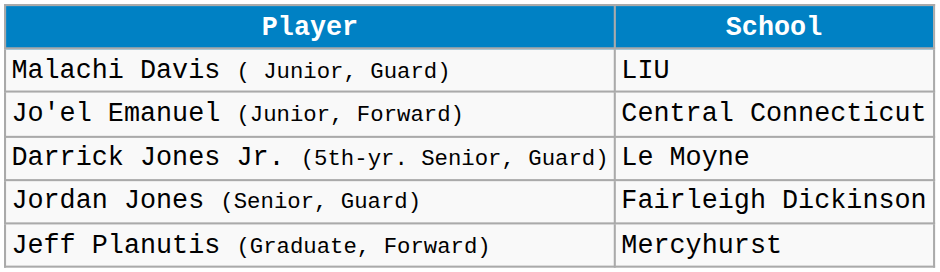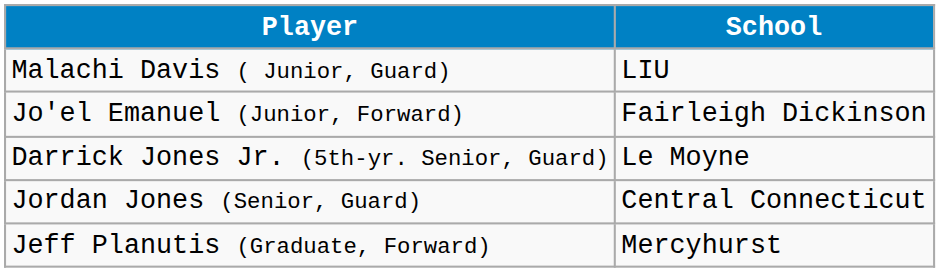(774, 114) Central Connecticut -> (774, 114) Fairleigh Dickinson
(774, 201) Fairleigh Dickinson -> (774, 201) Central Connecticut
